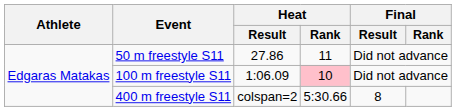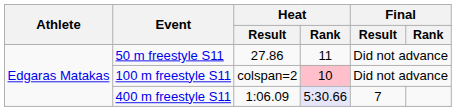(267, 76) 1:06.09 -> (267, 76) colspan=2
(267, 97) colspan=2 -> (267, 97) 1:06.09
(325, 97) no background -> (325, 97) lavender background
(378, 97) 8 -> (378, 97) 7
